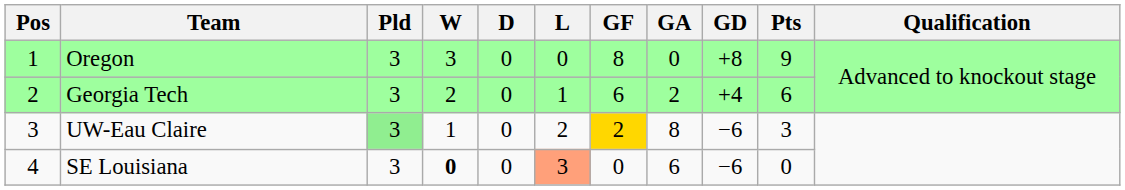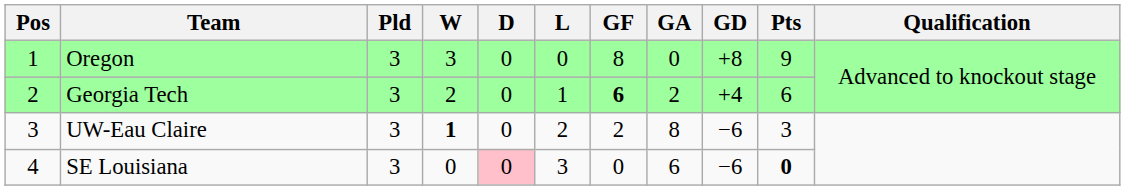(618, 94) normal -> (618, 94) bold
(395, 130) lightgreen background -> (395, 130) no background
(451, 130) normal -> (451, 130) bold
(618, 130) gold background -> (618, 130) no background
(451, 166) bold -> (451, 166) normal
(507, 166) no background -> (507, 166) pink background
(562, 166) lightsalmon background -> (562, 166) no background
(786, 166) normal -> (786, 166) bold
